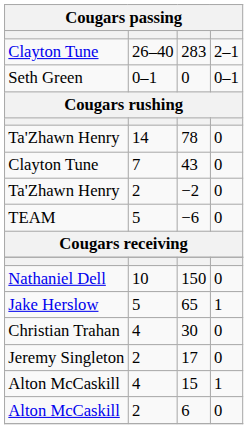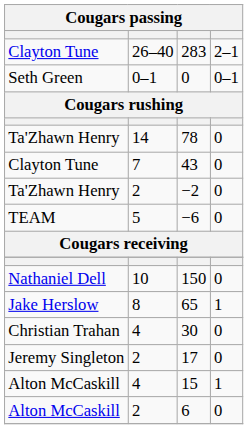(136, 304) 5 -> (136, 304) 8
